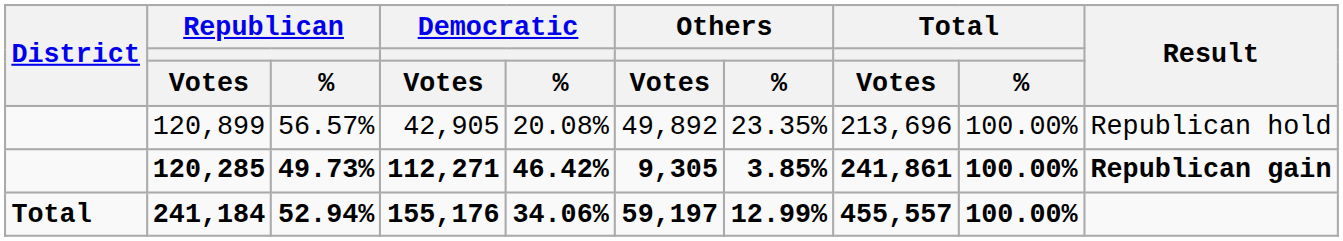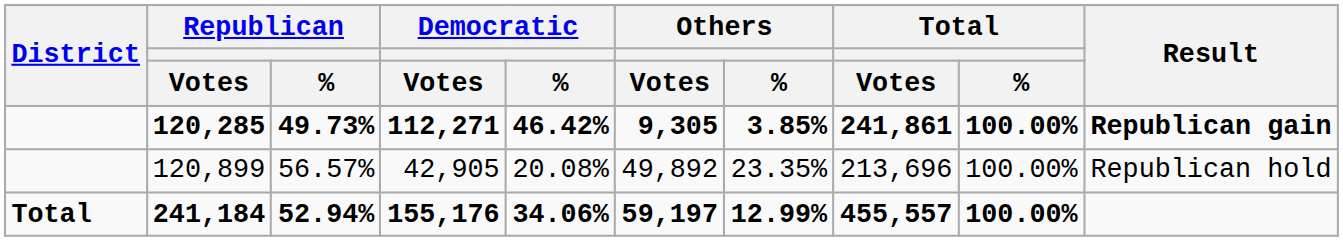rows swapped: (209, 171) <-> (209, 127)
